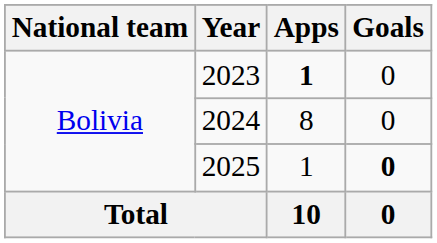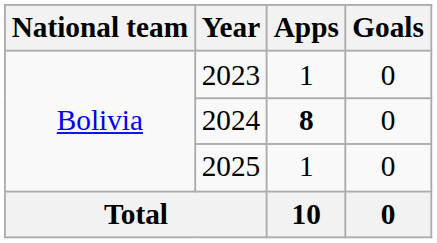(306, 74) bold -> (306, 74) normal
(306, 120) normal -> (306, 120) bold
(388, 167) bold -> (388, 167) normal
